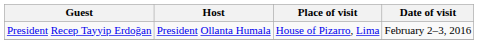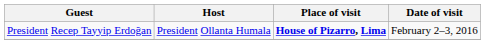(328, 30) normal -> (331, 30) bold
